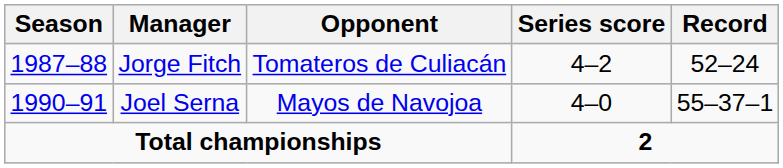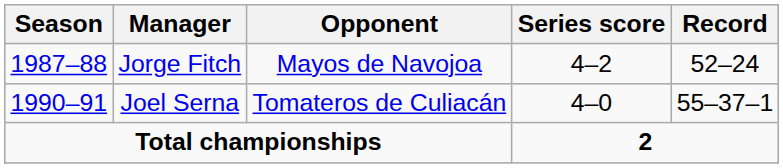(379, 63) Tomateros de Culiacán -> (379, 63) Mayos de Navojoa
(379, 102) Mayos de Navojoa -> (379, 102) Tomateros de Culiacán
